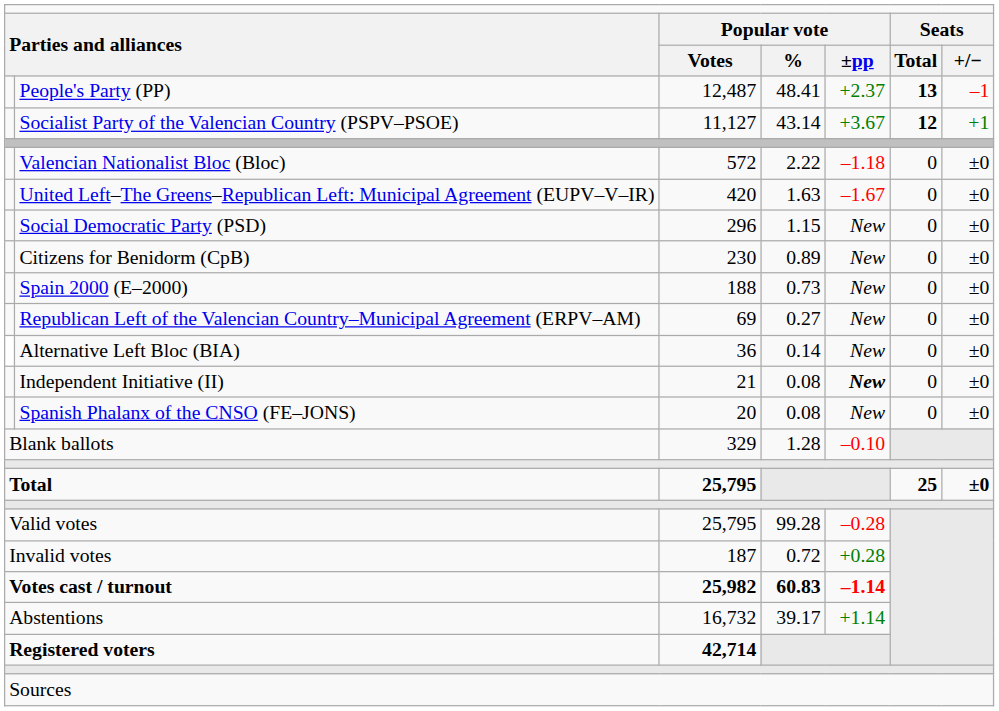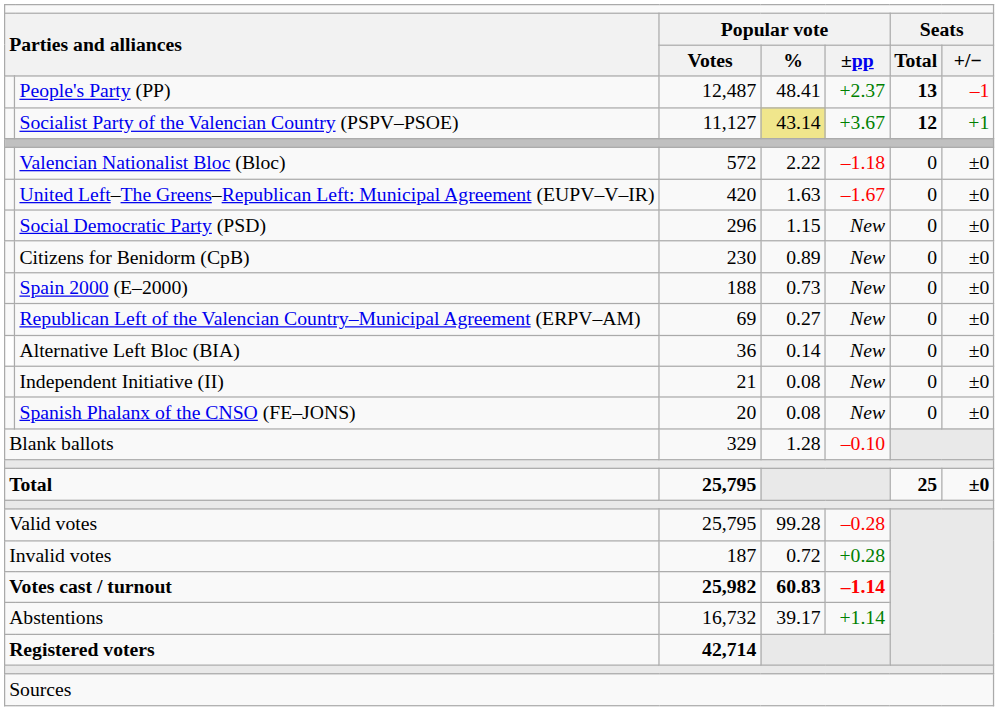(799, 122) no background -> (799, 122) khaki background
(867, 381) bold -> (868, 381) normal
